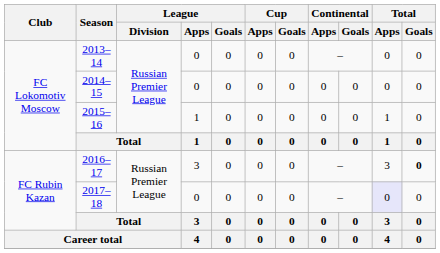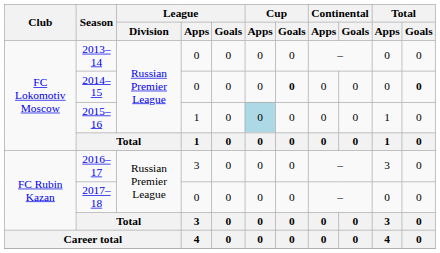(292, 86) normal -> (292, 86) bold
(419, 86) normal -> (419, 86) bold
(260, 117) no background -> (260, 117) lightblue background
(419, 166) bold -> (419, 166) normal
(387, 197) lavender background -> (387, 197) no background
